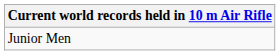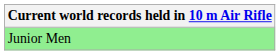(39, 38) no background -> (39, 38) lightgreen background
